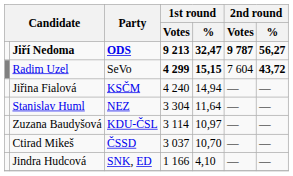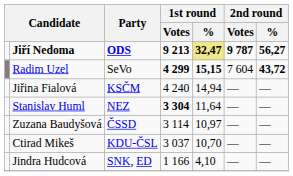(208, 50) no background -> (208, 50) khaki background
(176, 106) normal -> (176, 106) bold
(132, 124) KDU-ČSL -> (122, 124) ČSSD
(122, 143) ČSSD -> (132, 143) KDU-ČSL
